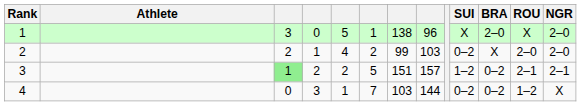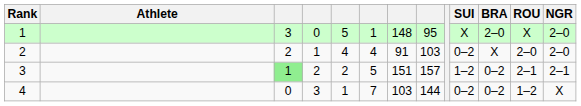(402, 33) 138 -> (402, 33) 148
(430, 33) 96 -> (430, 33) 95
(373, 52) 2 -> (373, 52) 4
(402, 52) 99 -> (402, 52) 91
